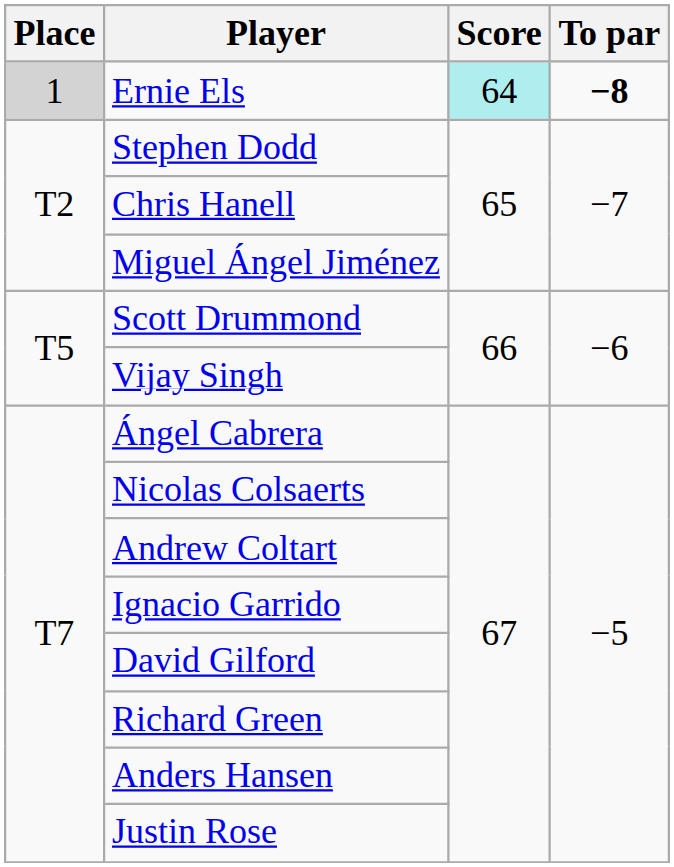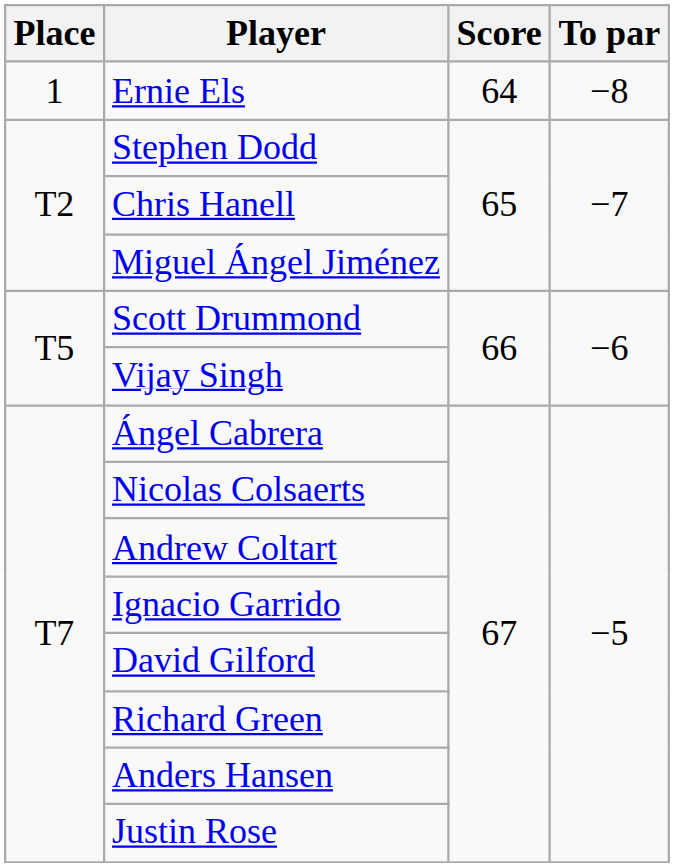(54, 90) lightgrey background -> (54, 90) no background
(499, 90) paleturquoise background -> (499, 90) no background
(609, 90) bold -> (609, 90) normal
